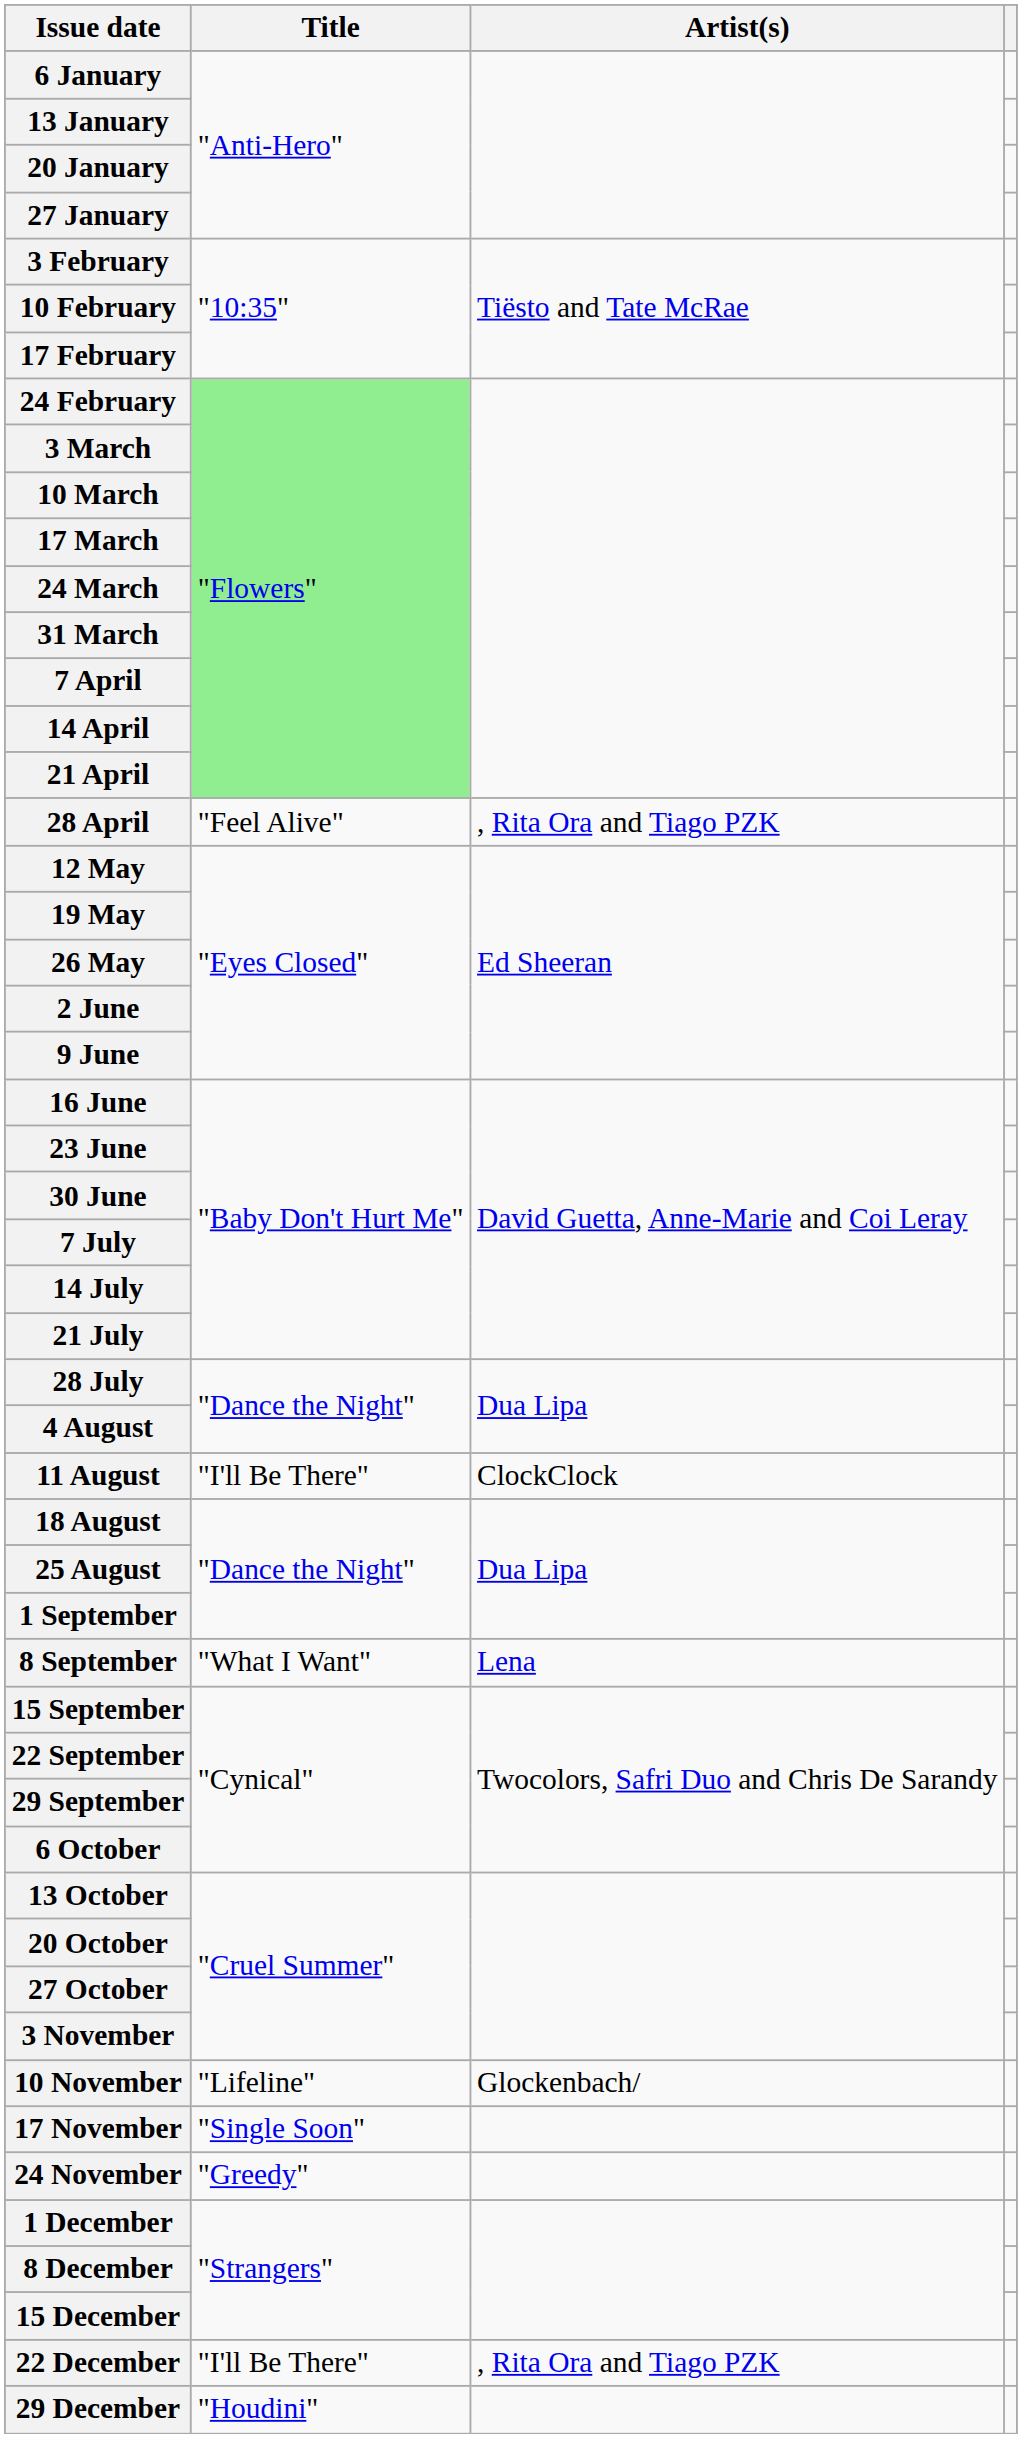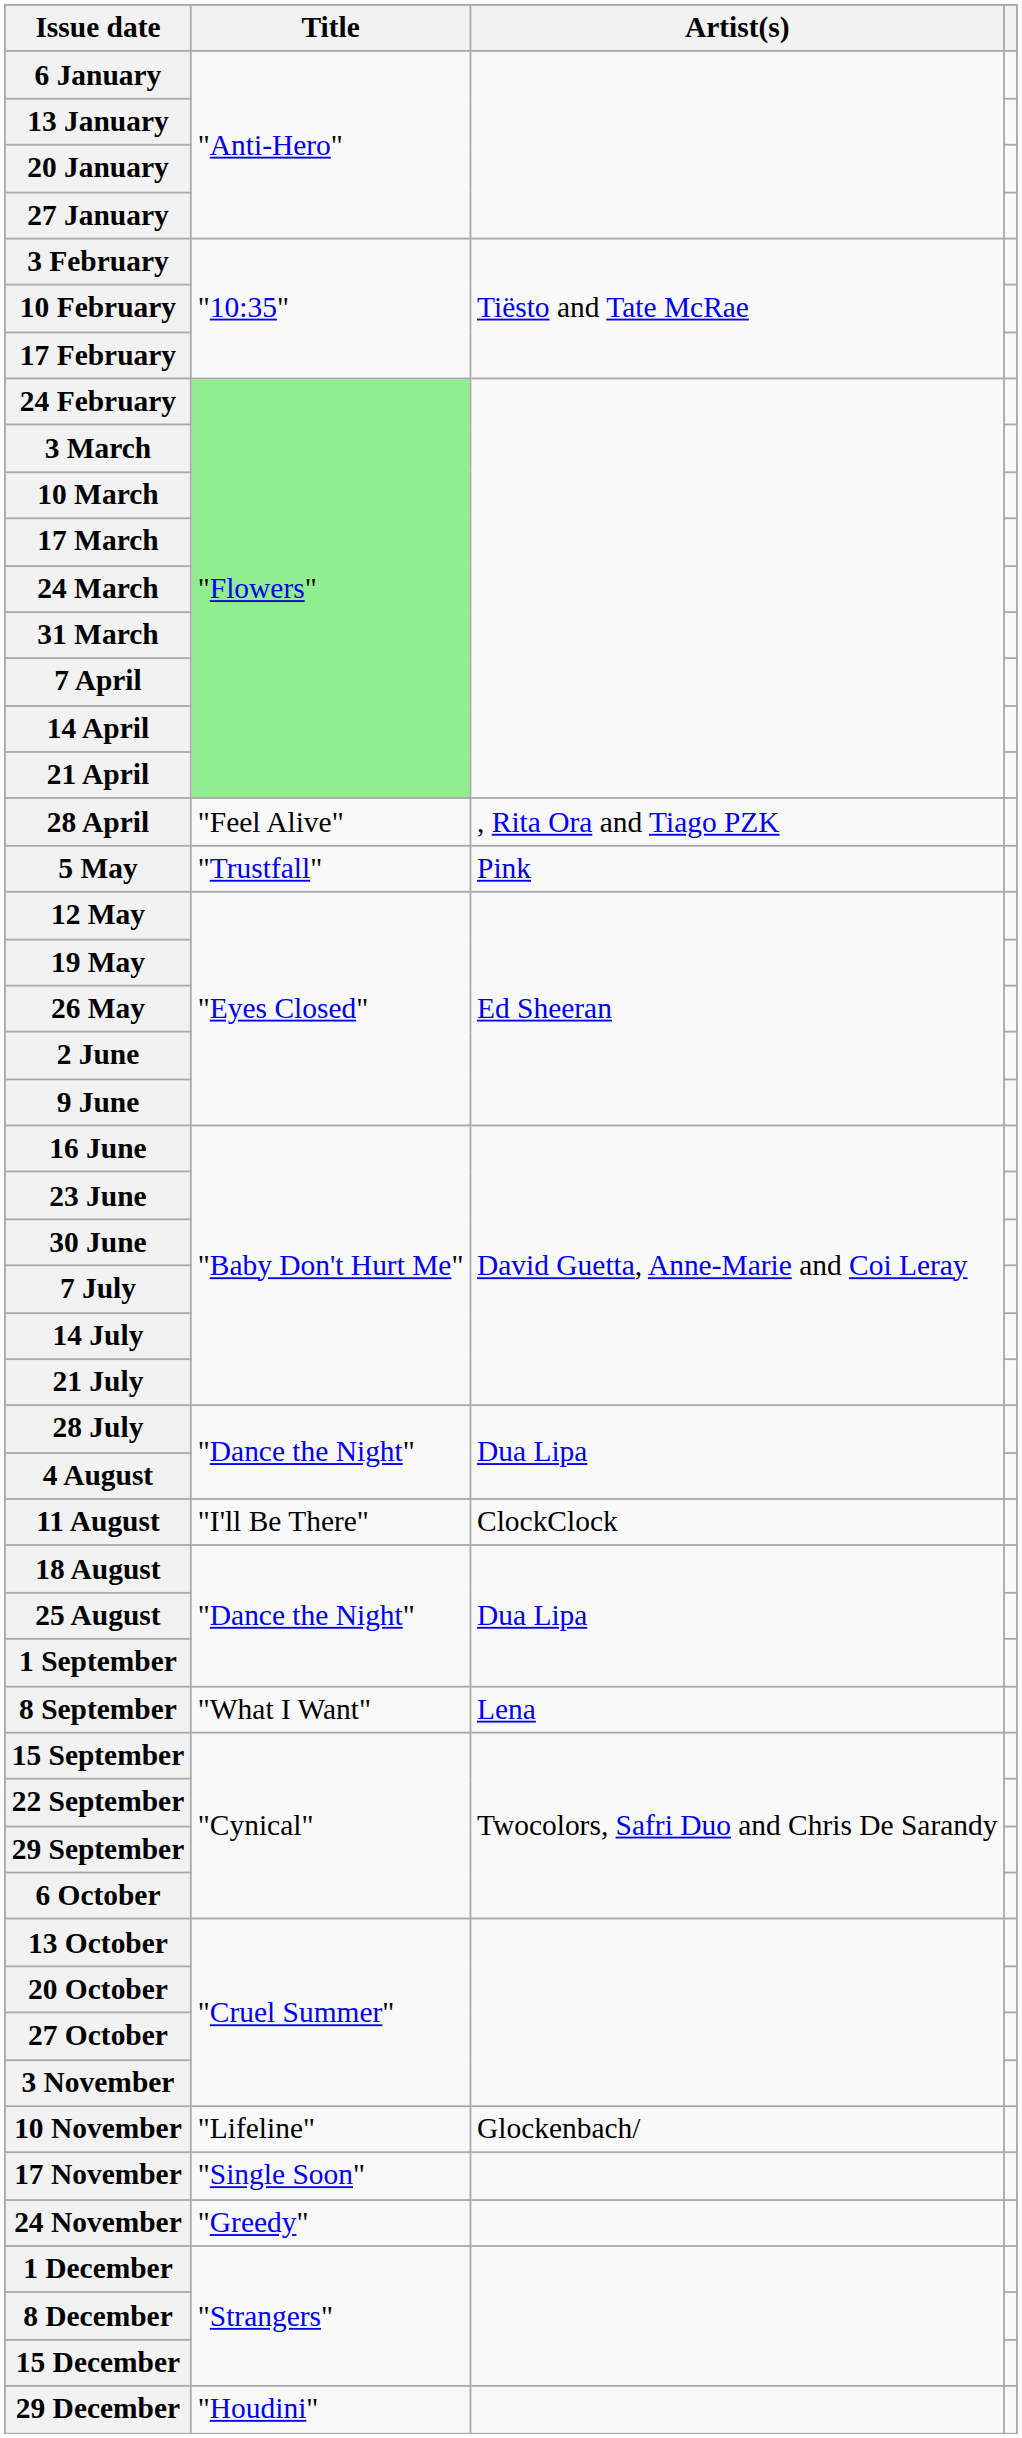+ row: (98, 868)
- row: (98, 2362)
